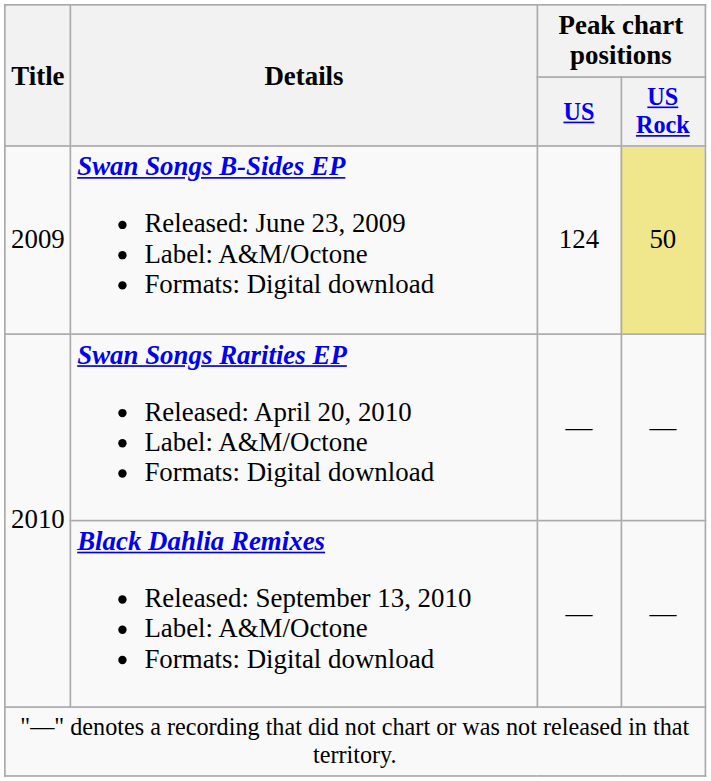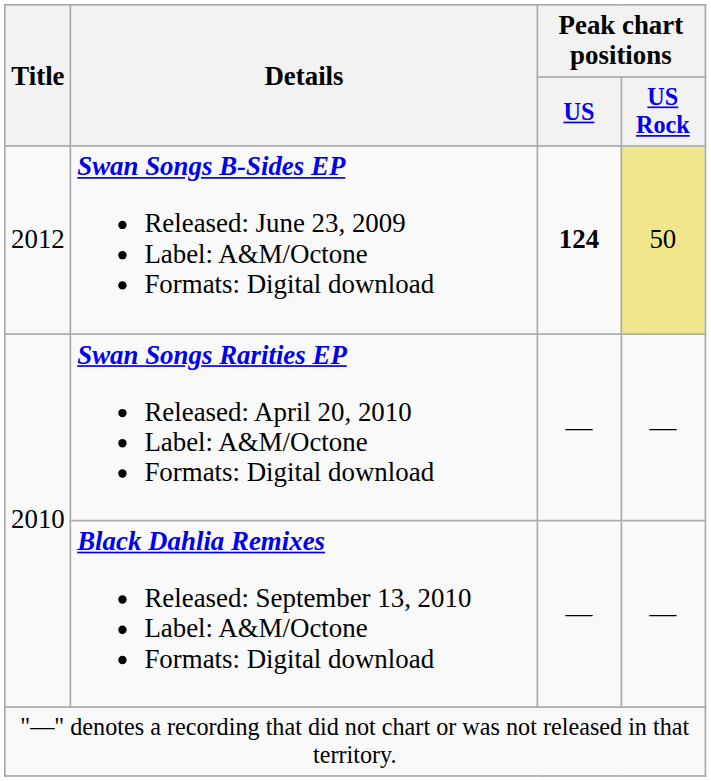(38, 239) 2009 -> (38, 239) 2012
(579, 239) normal -> (579, 239) bold
